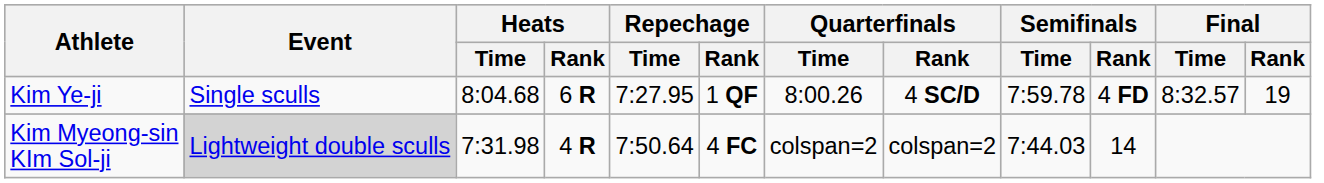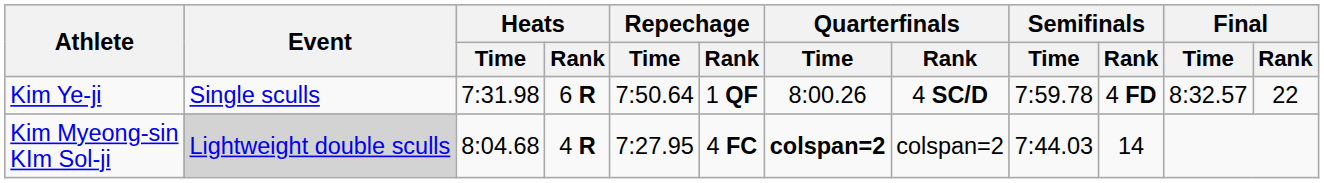(500, 96) 8:04.68 -> (500, 96) 7:31.98
(655, 96) 7:27.95 -> (655, 96) 7:50.64
(1278, 96) 19 -> (1285, 96) 22
(500, 146) 7:31.98 -> (500, 146) 8:04.68
(655, 146) 7:50.64 -> (655, 146) 7:27.95
(824, 146) normal -> (828, 146) bold
